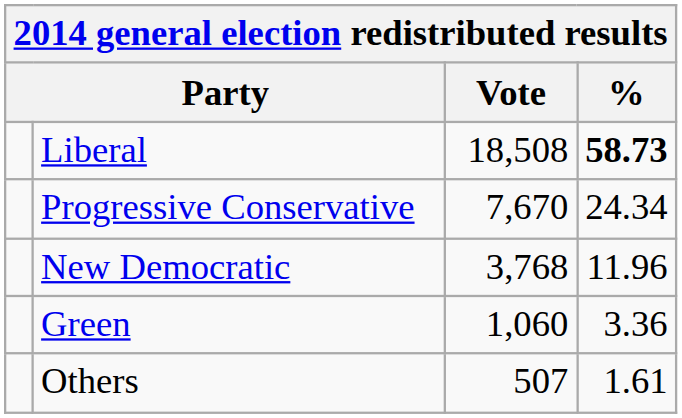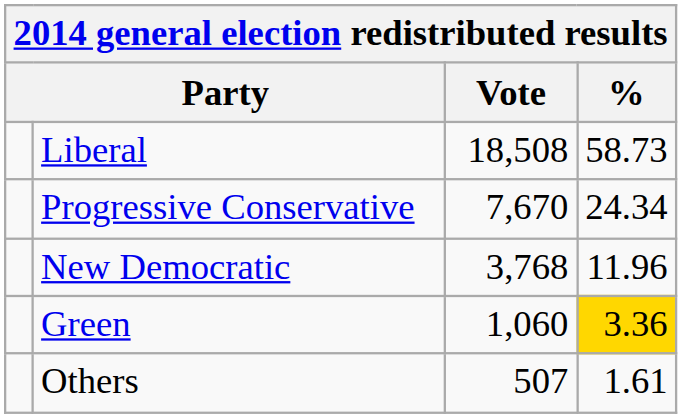(626, 149) bold -> (626, 149) normal
(636, 324) no background -> (636, 324) gold background
